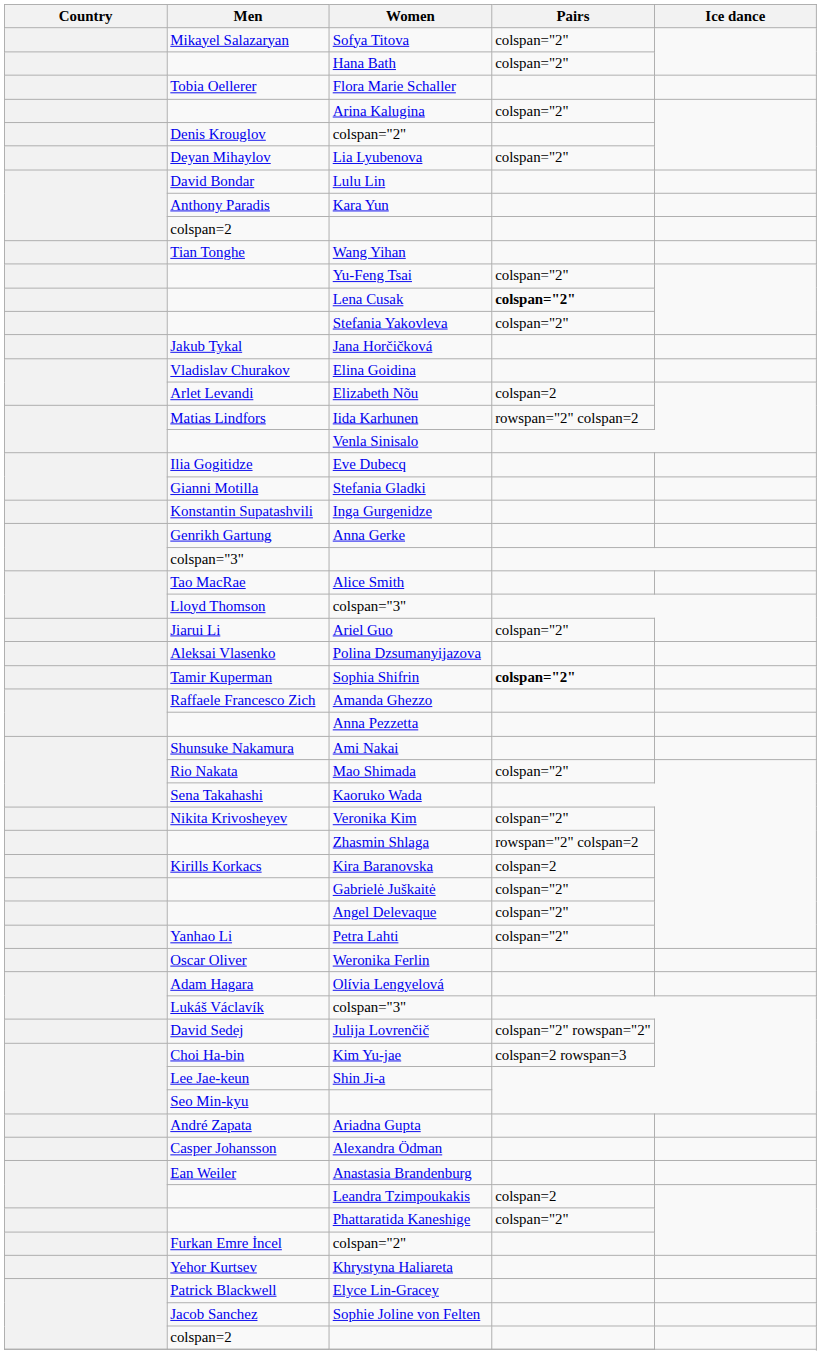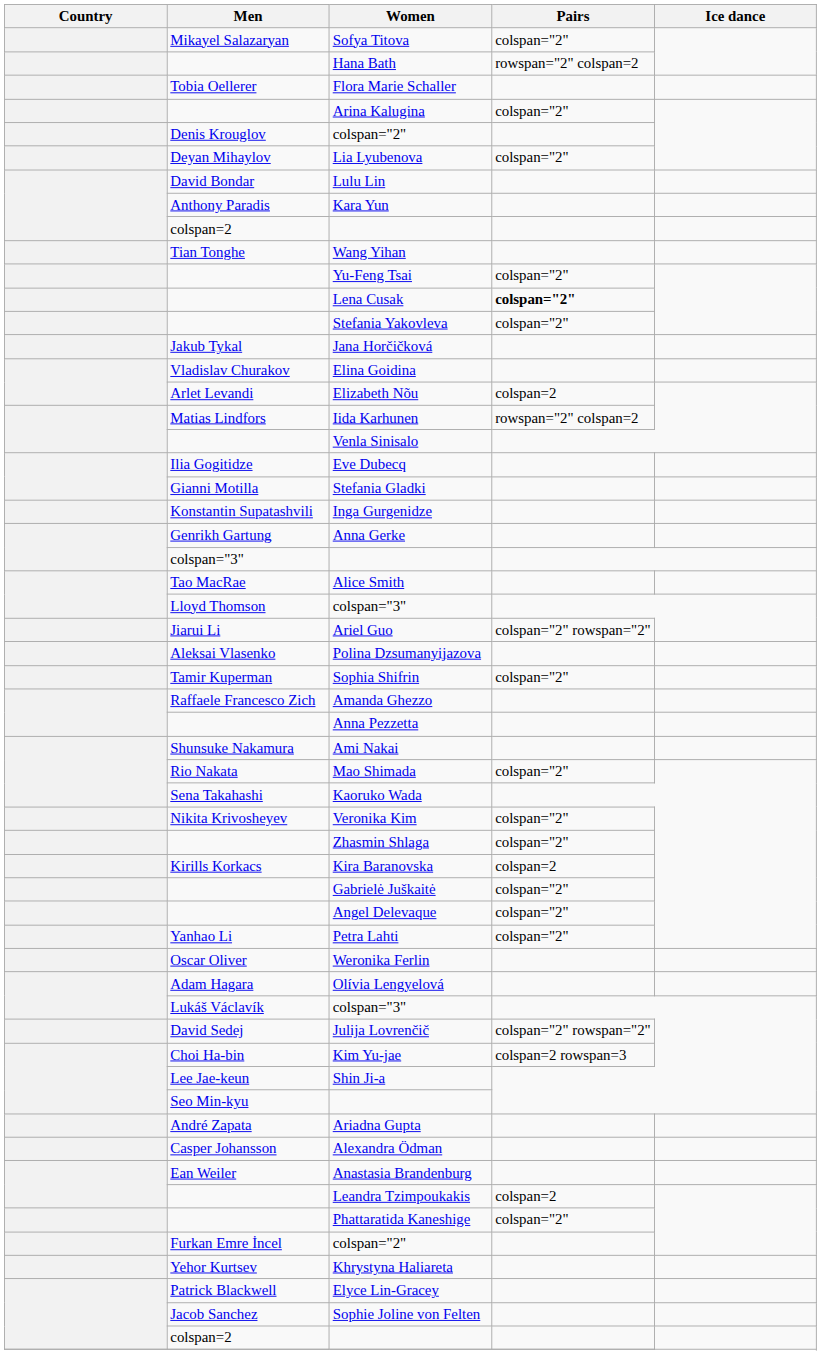(532, 63) colspan="2" -> (567, 63) rowspan="2" colspan=2
(532, 629) colspan="2" -> (573, 629) colspan="2" rowspan="2"
(535, 677) bold -> (532, 677) normal
(567, 842) rowspan="2" colspan=2 -> (532, 842) colspan="2"
